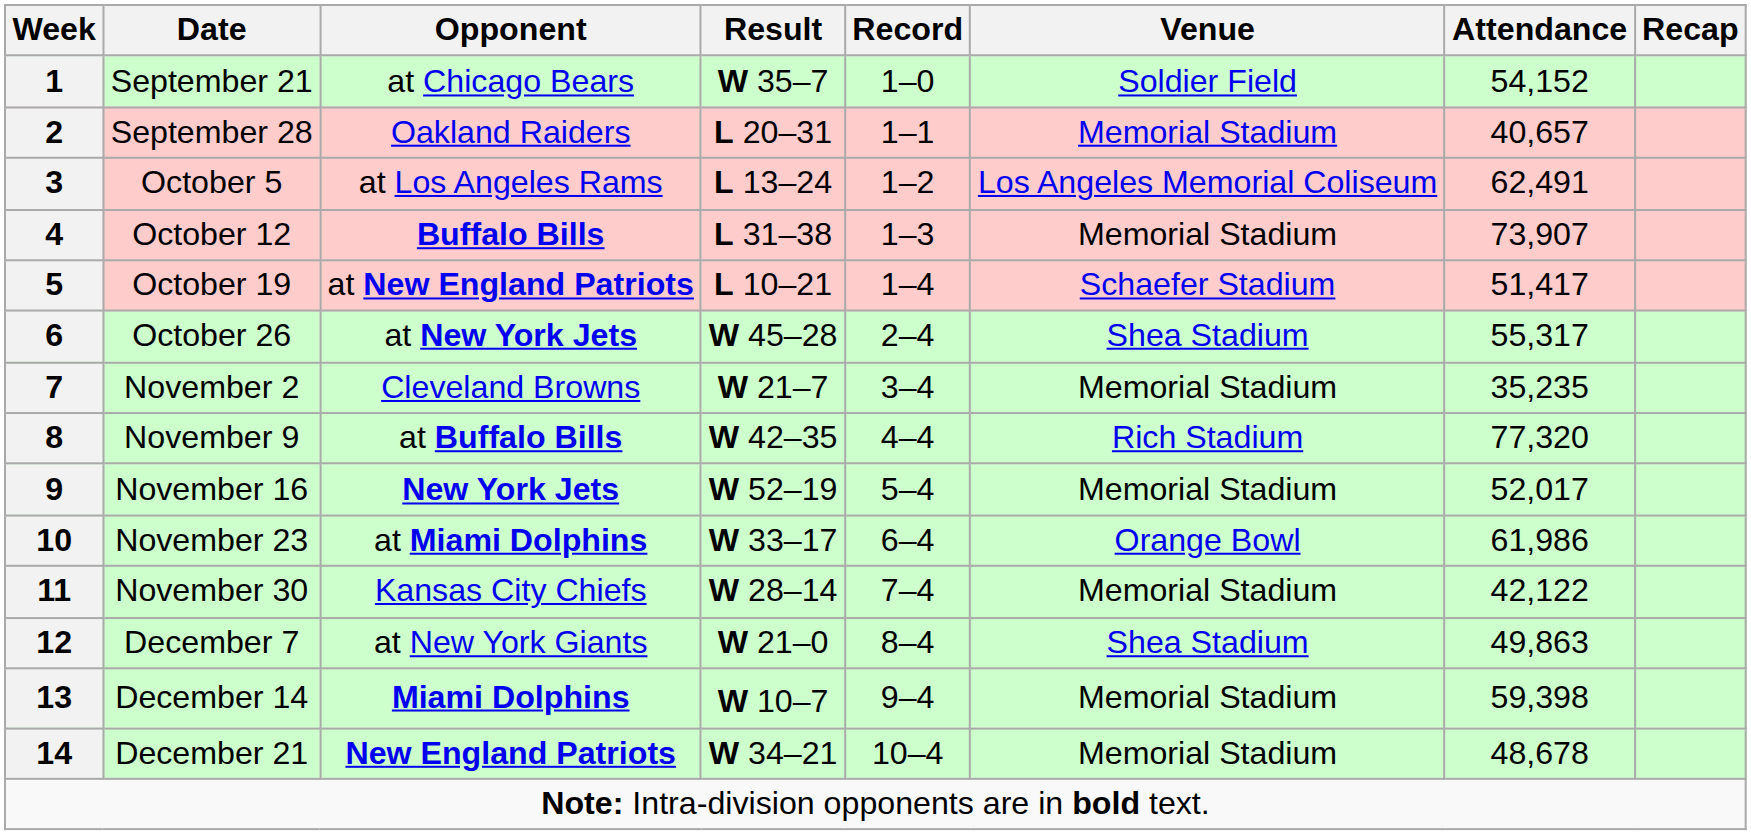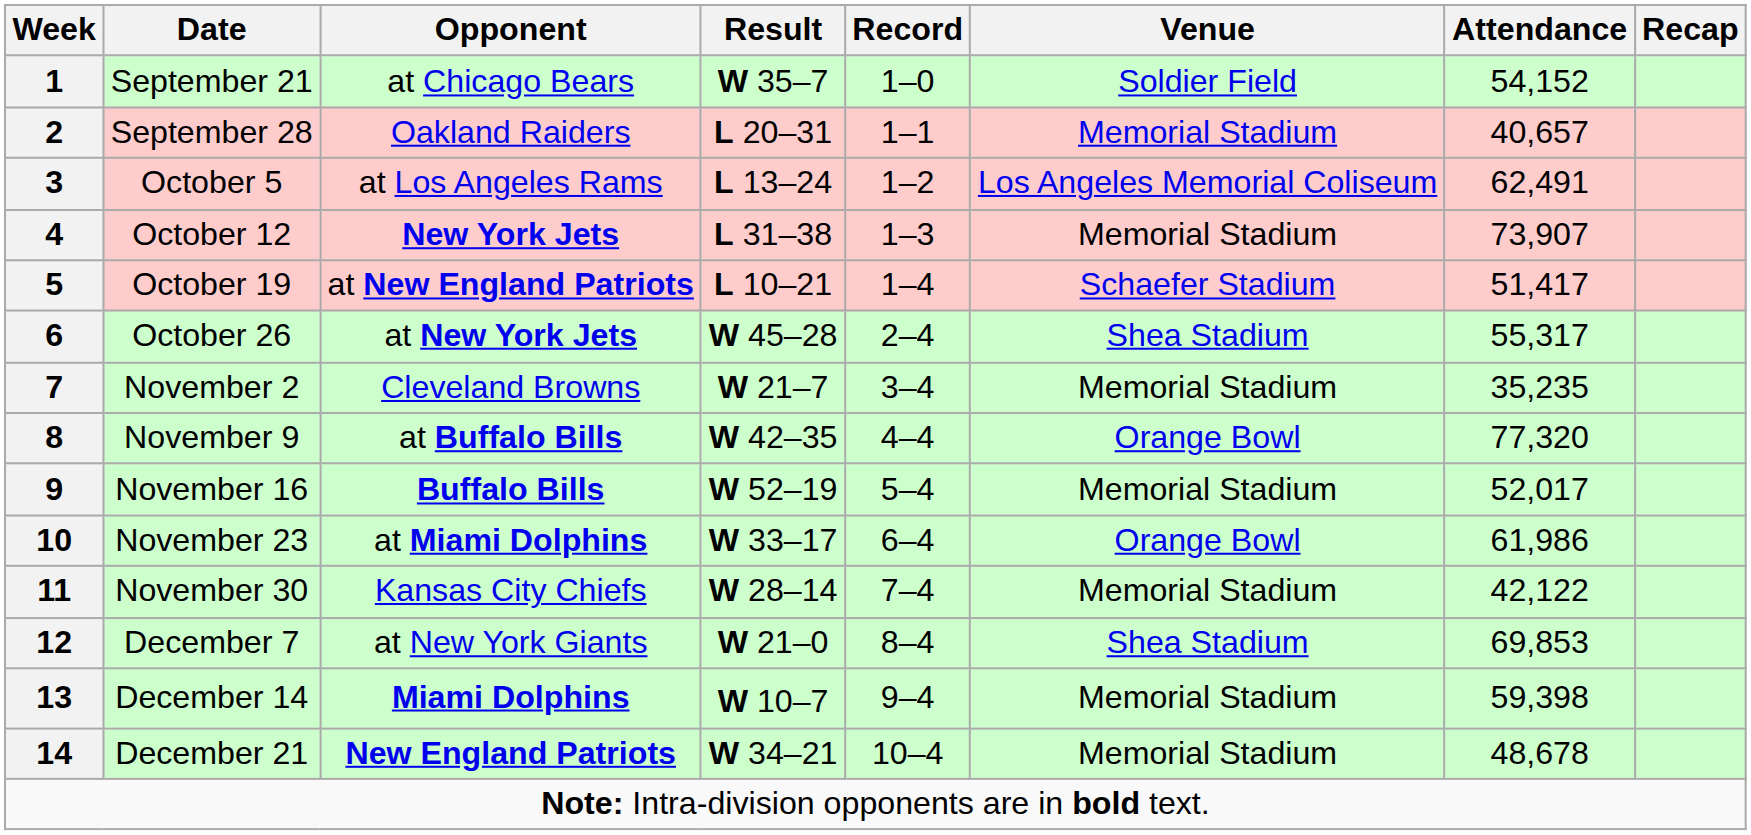(511, 234) Buffalo Bills -> (511, 234) New York Jets
(1208, 438) Rich Stadium -> (1208, 438) Orange Bowl
(511, 489) New York Jets -> (511, 489) Buffalo Bills
(1540, 642) 49,863 -> (1540, 642) 69,853
